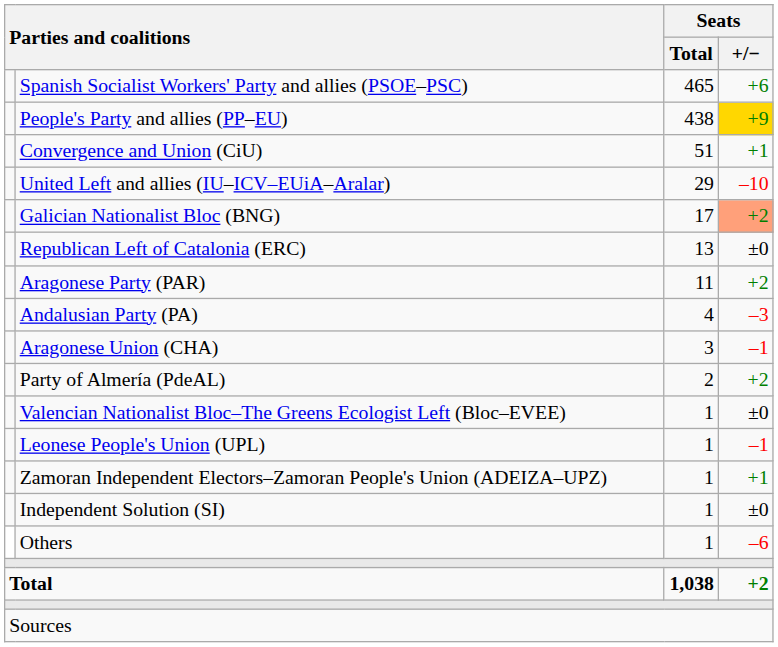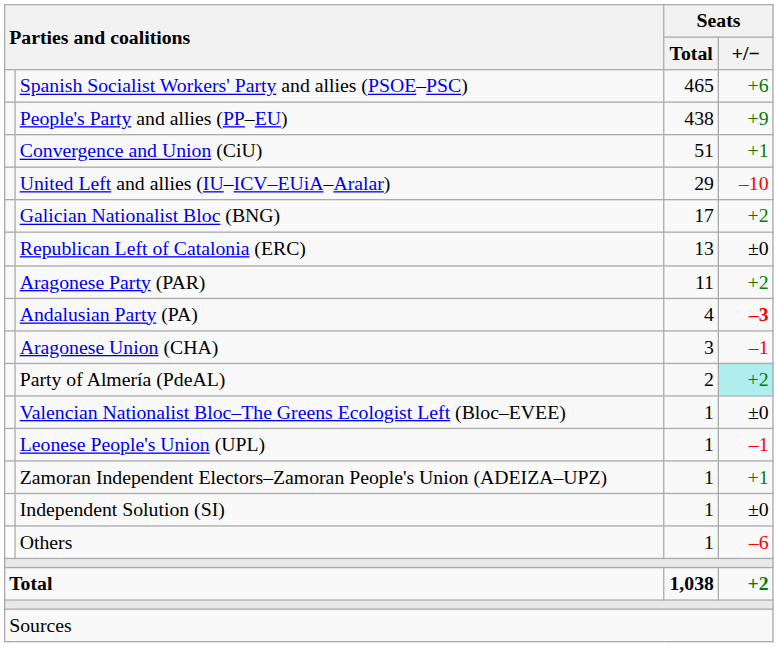(758, 118) gold background -> (758, 118) no background
(758, 216) lightsalmon background -> (758, 216) no background
(759, 314) normal -> (759, 314) bold
(758, 379) no background -> (758, 379) paleturquoise background
